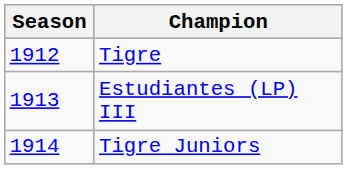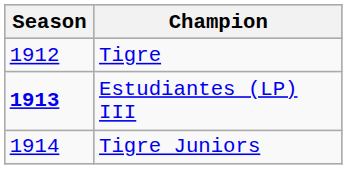(35, 101) normal -> (35, 101) bold
